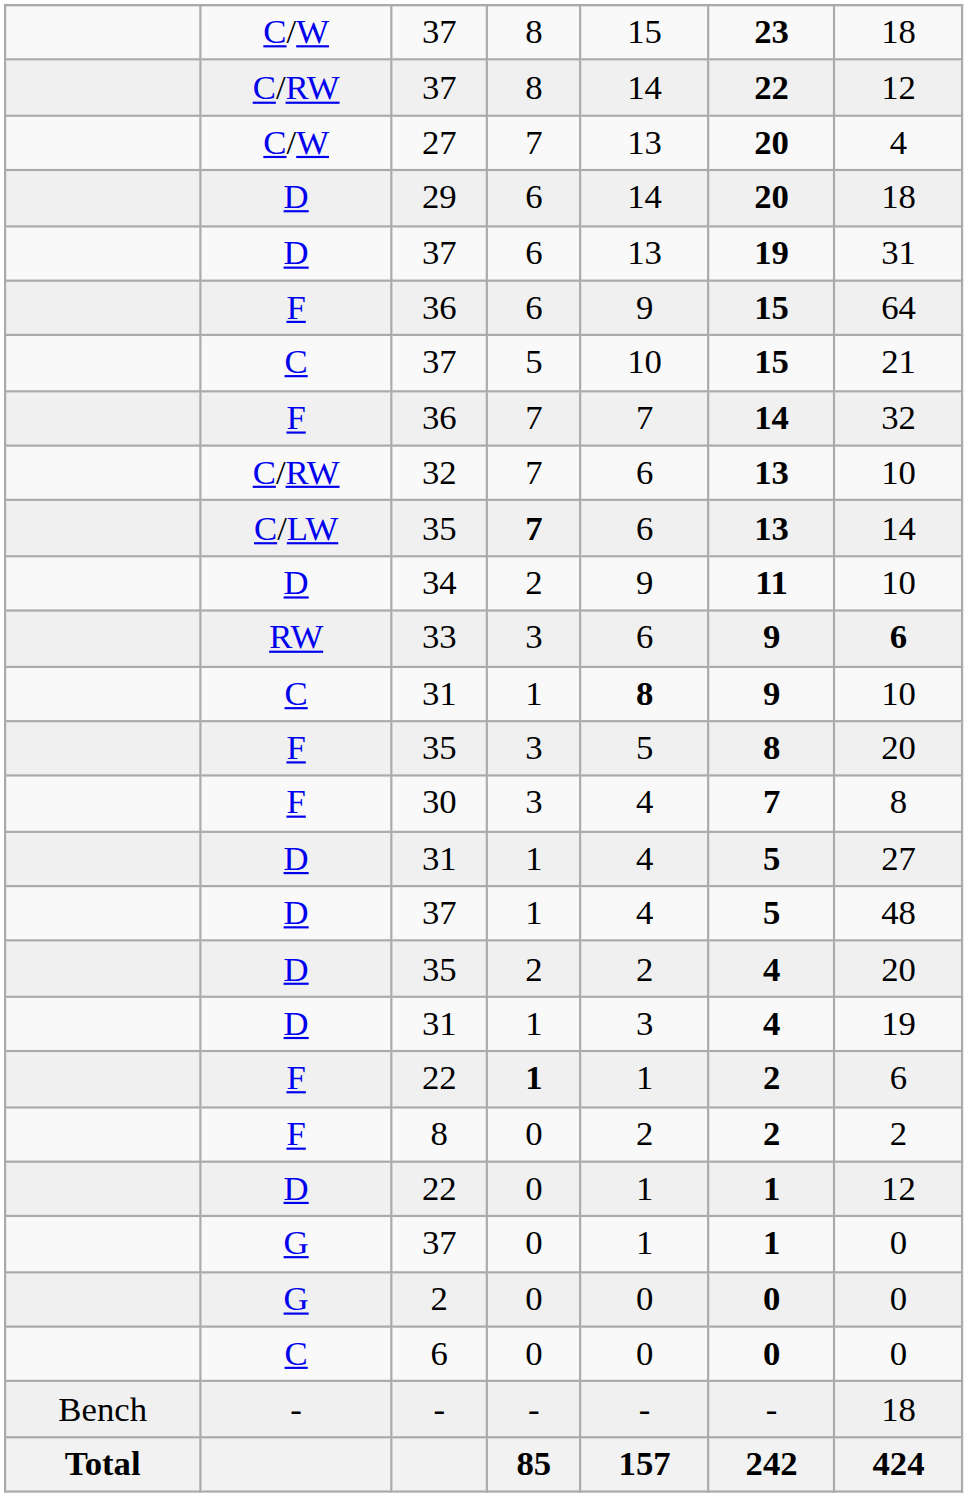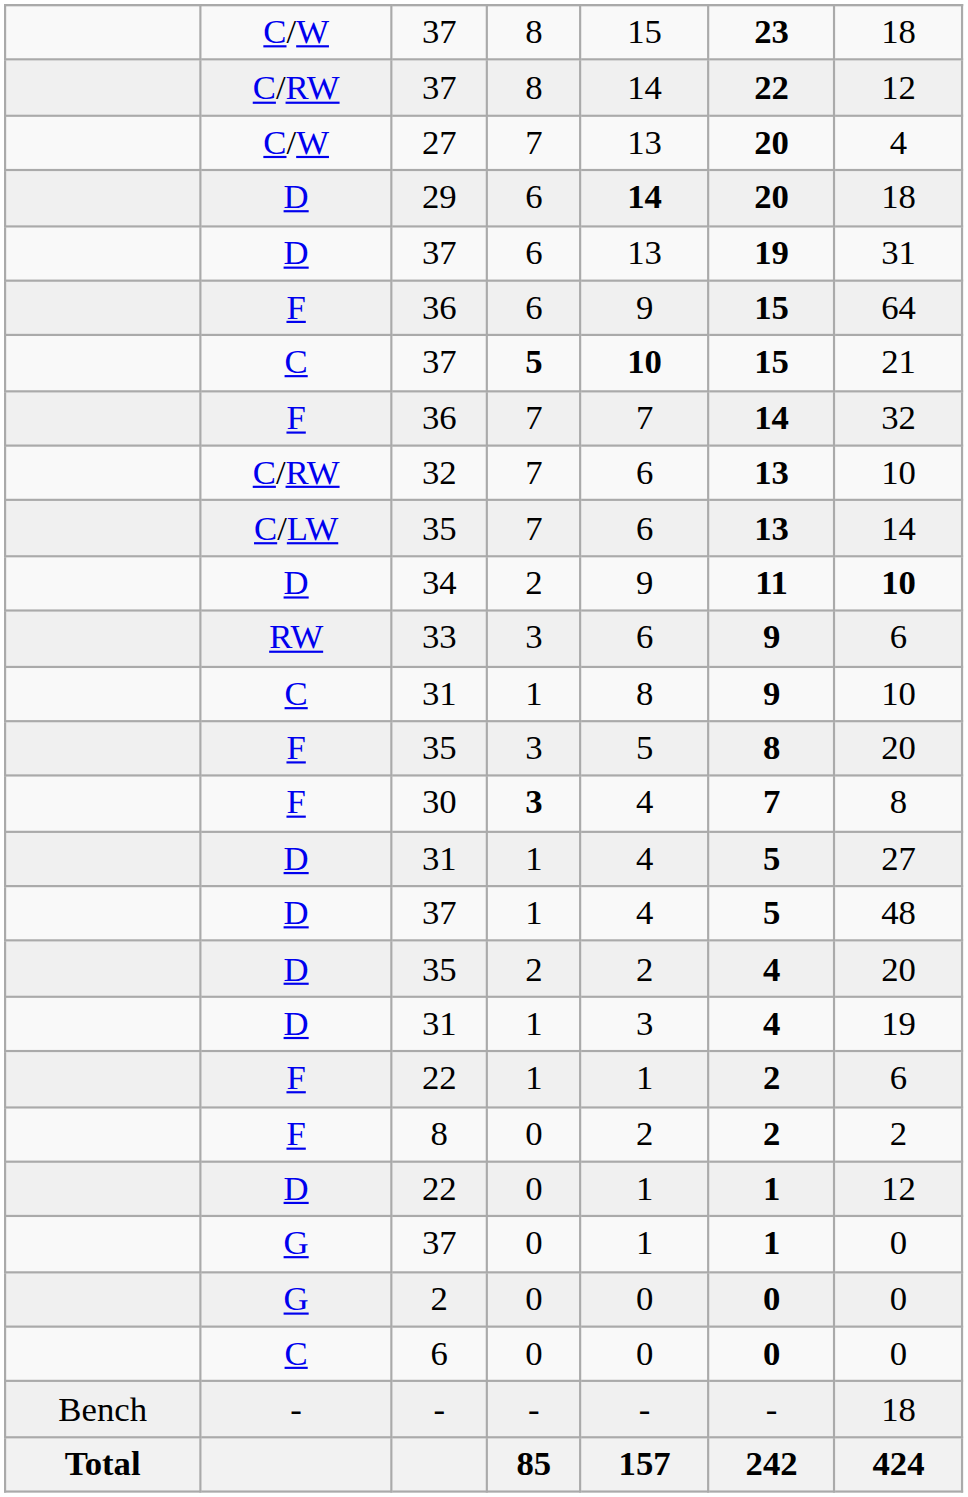(645, 197) normal -> (645, 197) bold
(534, 362) normal -> (534, 362) bold
(645, 362) normal -> (645, 362) bold
(534, 527) bold -> (534, 527) normal
(899, 582) normal -> (899, 582) bold
(899, 637) bold -> (899, 637) normal
(645, 692) bold -> (645, 692) normal
(534, 802) normal -> (534, 802) bold
(534, 1078) bold -> (534, 1078) normal
